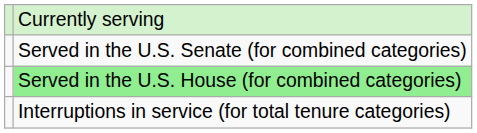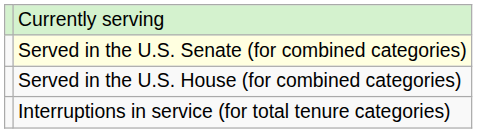(242, 50) no background -> (242, 50) lightyellow background
(240, 81) lightgreen background -> (240, 81) no background
